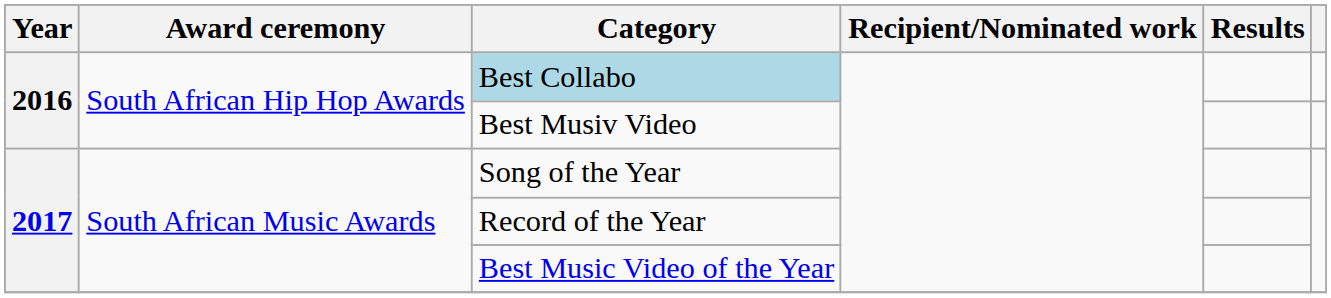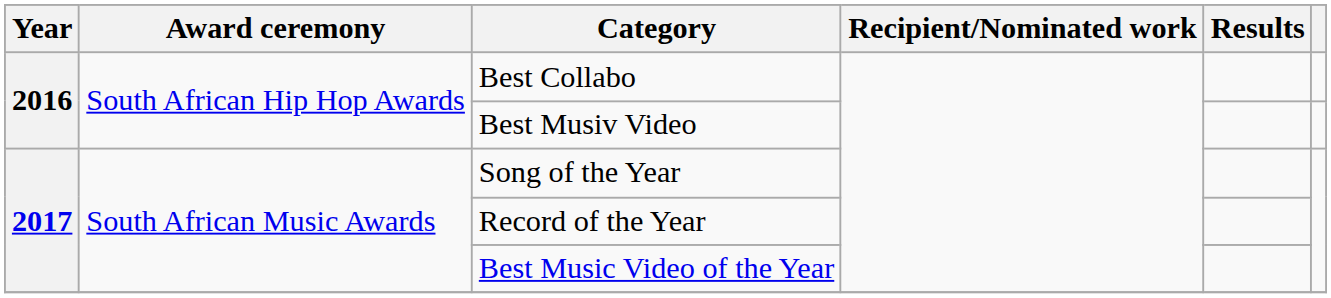(557, 76) lightblue background -> (557, 76) no background
